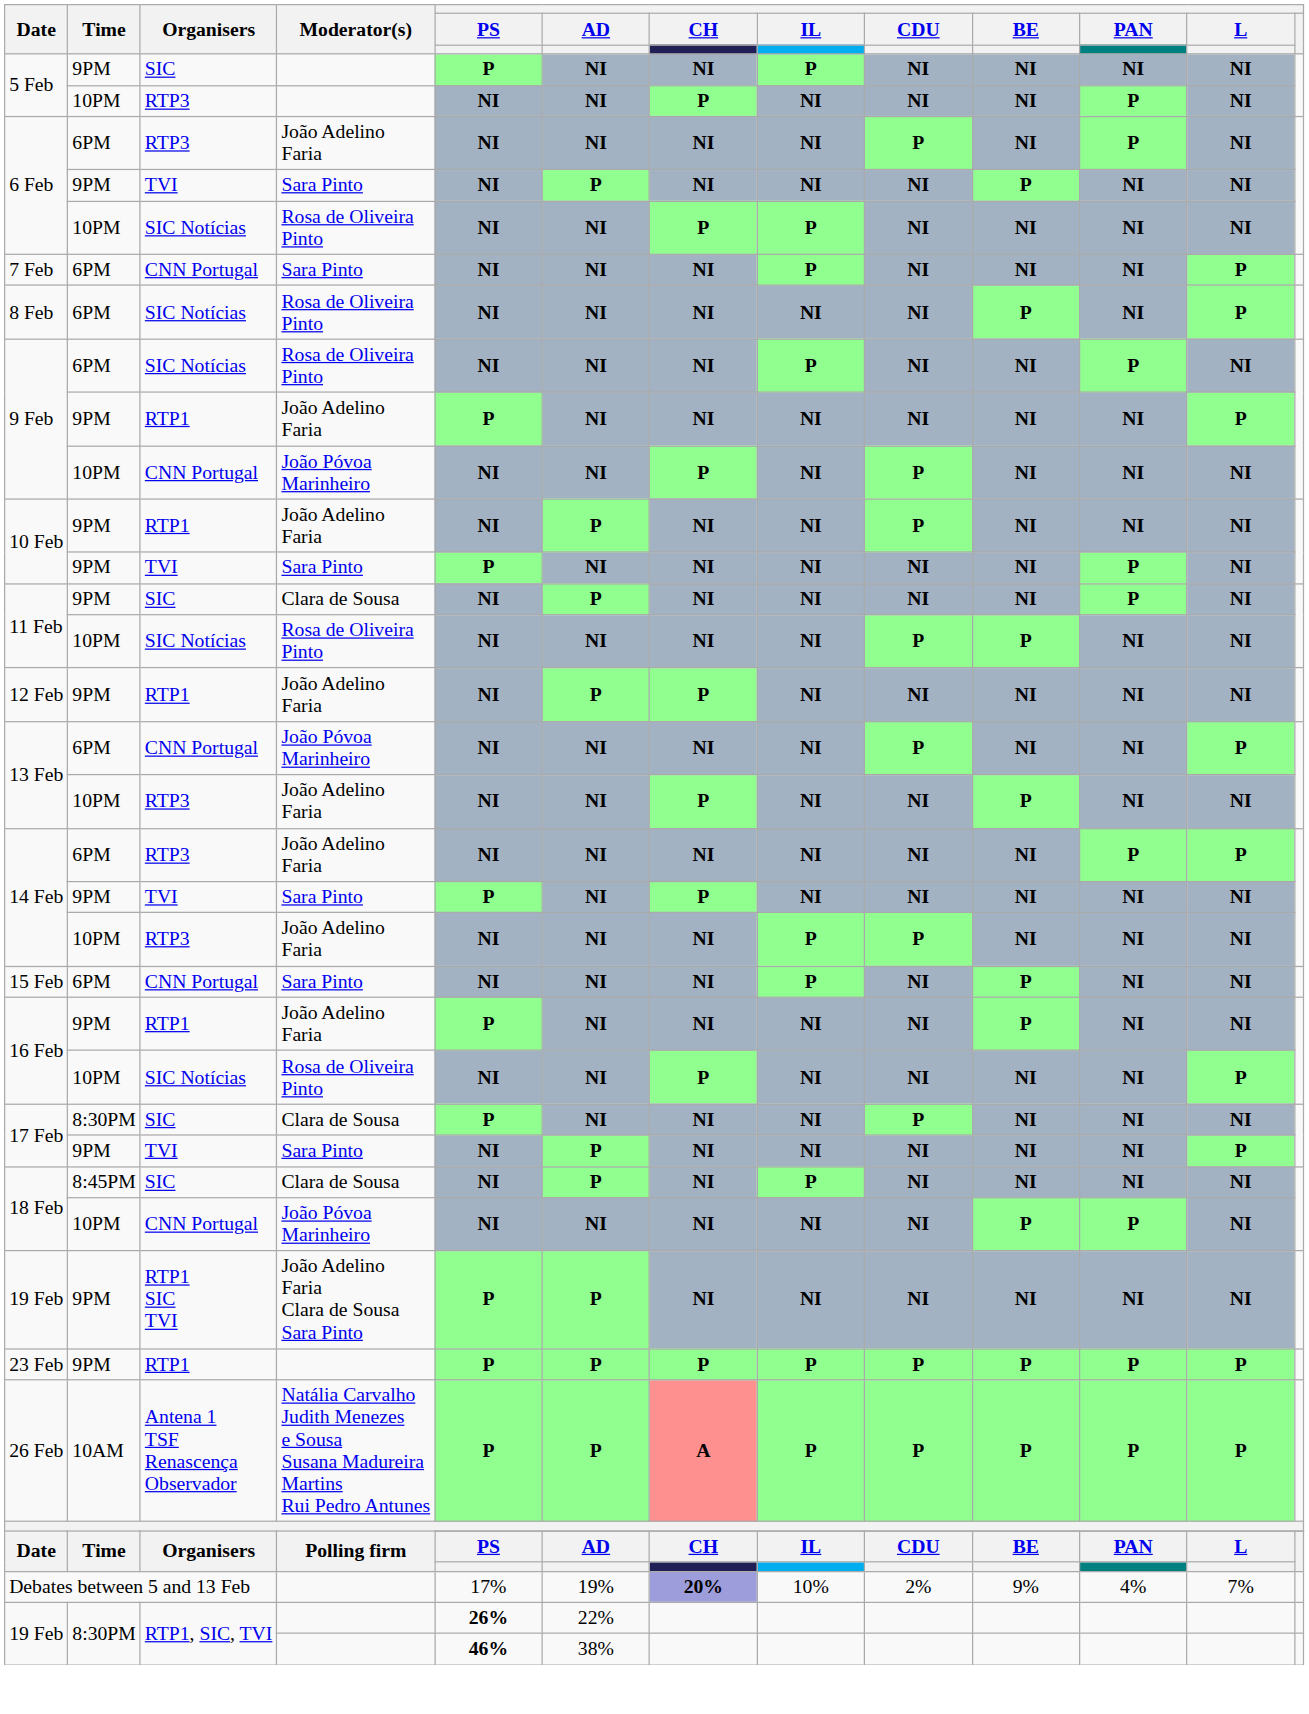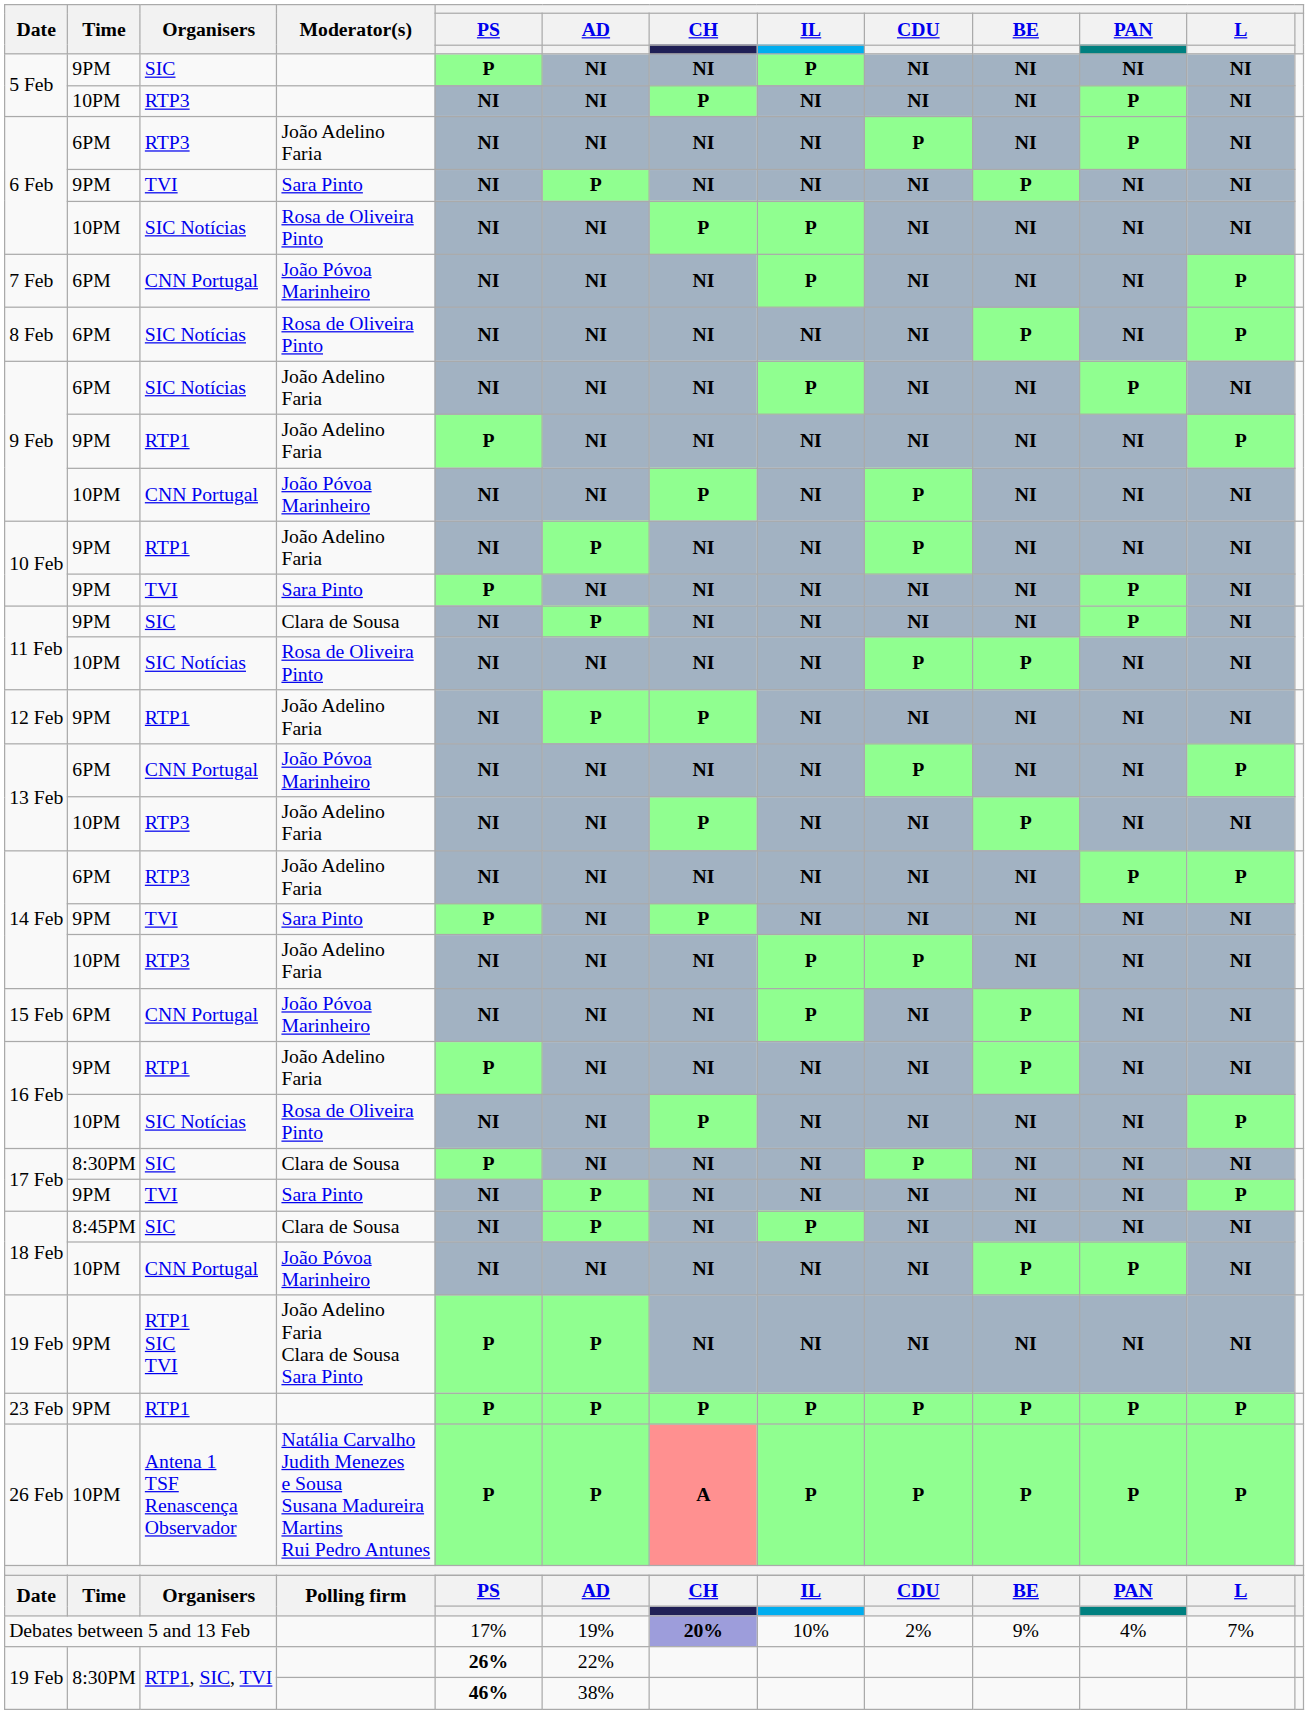(322, 269) Sara Pinto -> (327, 280) João Póvoa Marinheiro
(348, 365) Rosa de Oliveira Pinto -> (333, 387) João Adelino Faria
(322, 981) Sara Pinto -> (327, 1014) João Póvoa Marinheiro
(98, 1450) 10AM -> (96, 1494) 10PM
